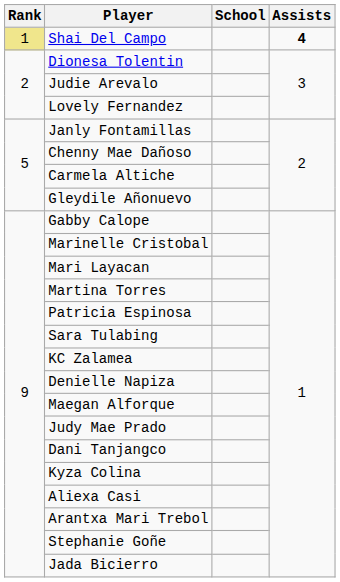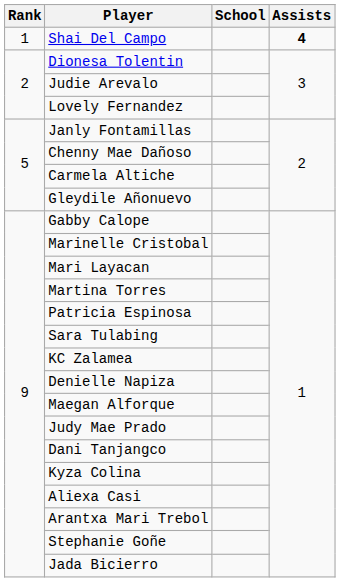(25, 39) khaki background -> (25, 39) no background
